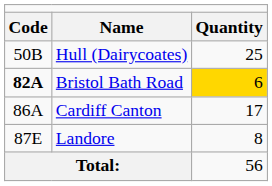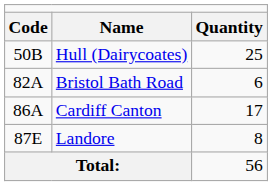(28, 82) bold -> (28, 82) normal
(258, 82) gold background -> (258, 82) no background
